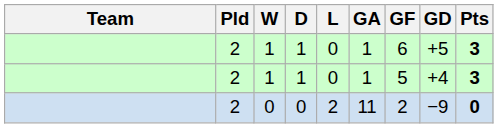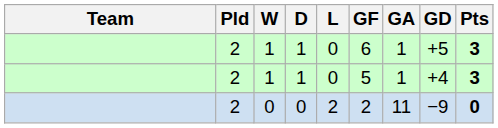columns swapped: (402, 19) <-> (367, 19)
